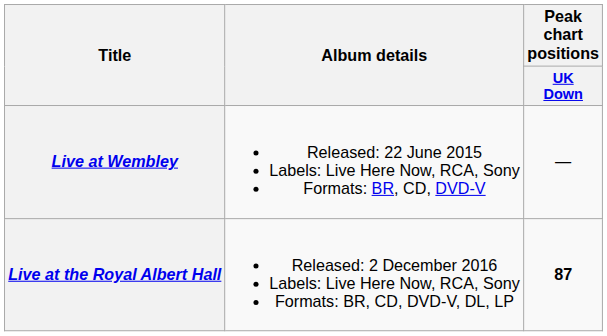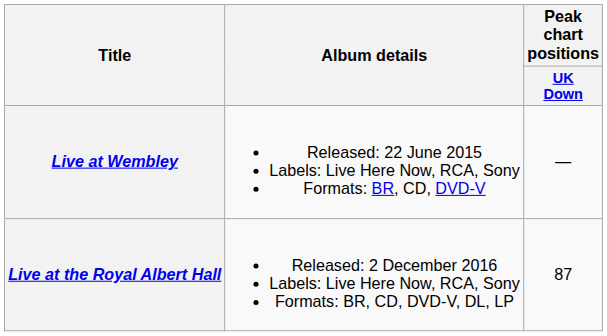(563, 274) bold -> (563, 274) normal
